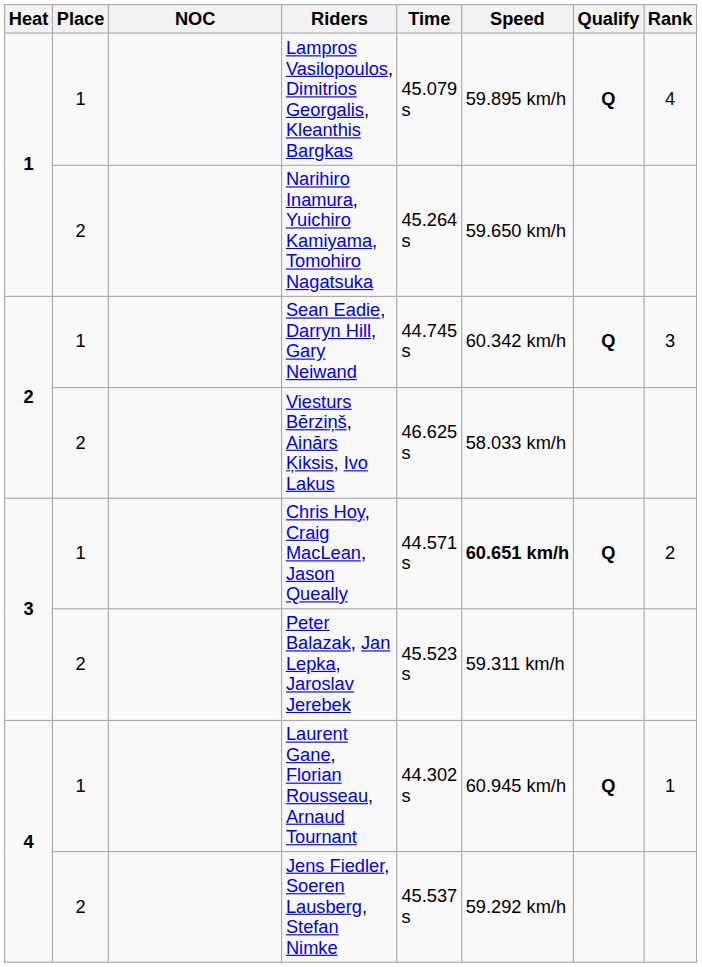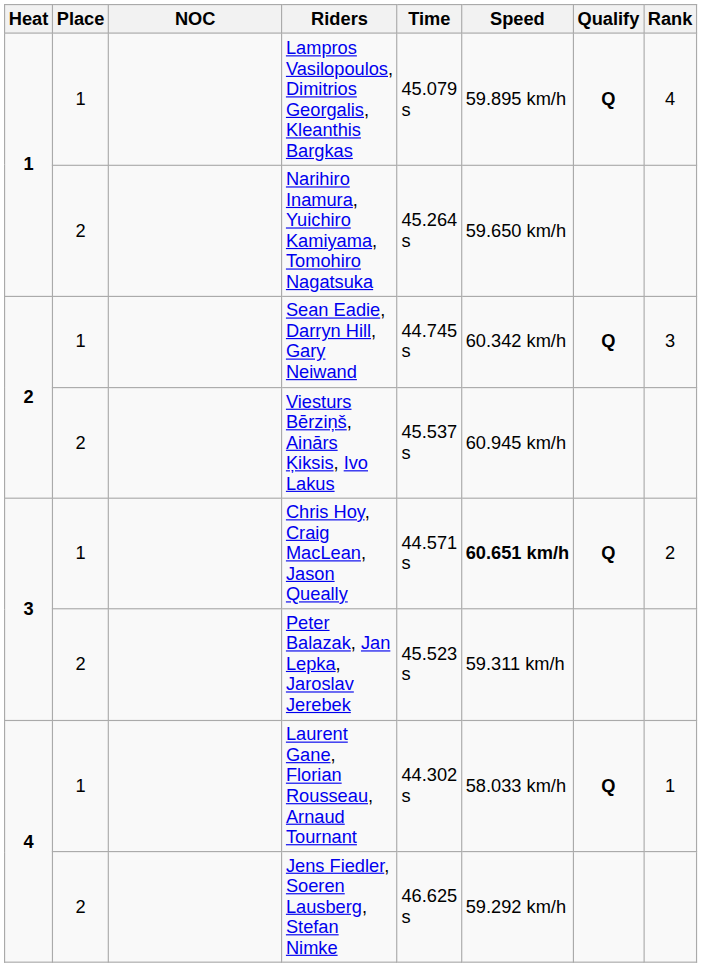(429, 442) 46.625 s -> (429, 442) 45.537 s
(516, 442) 58.033 km/h -> (516, 442) 60.945 km/h
(516, 785) 60.945 km/h -> (516, 785) 58.033 km/h
(429, 907) 45.537 s -> (429, 907) 46.625 s
